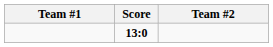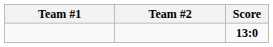columns swapped: (136, 14) <-> (213, 14)
